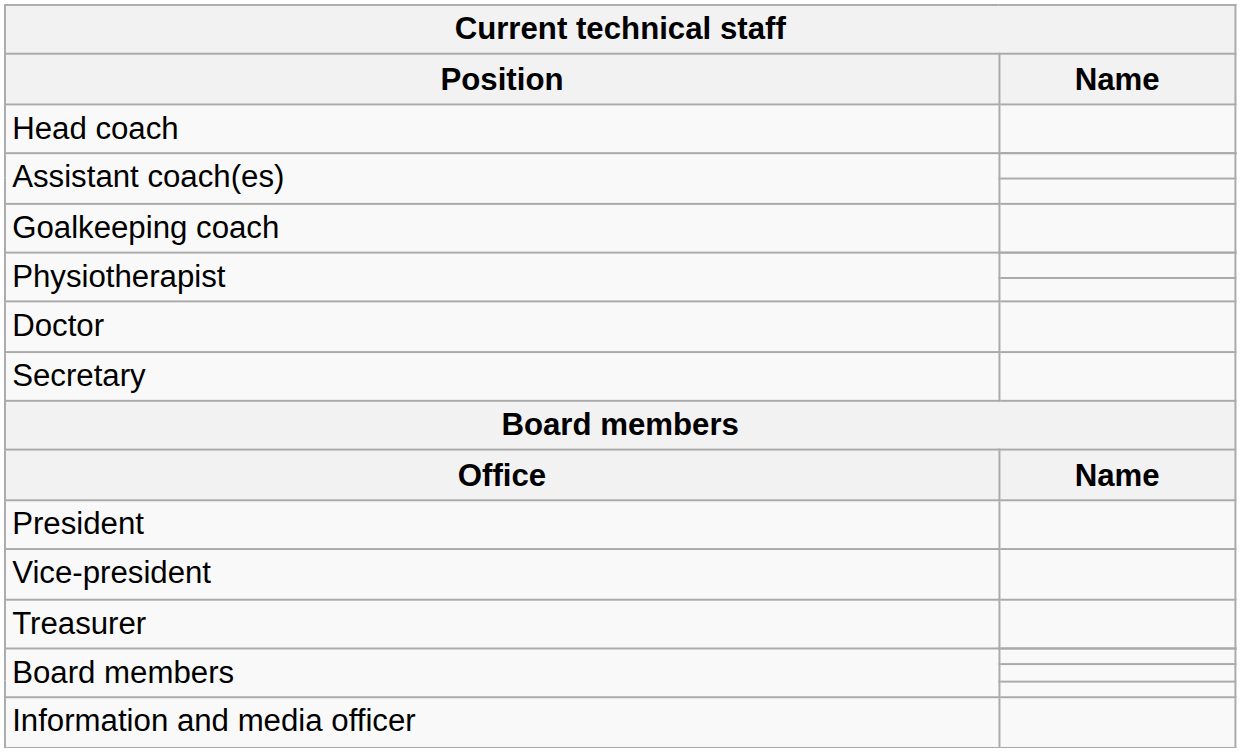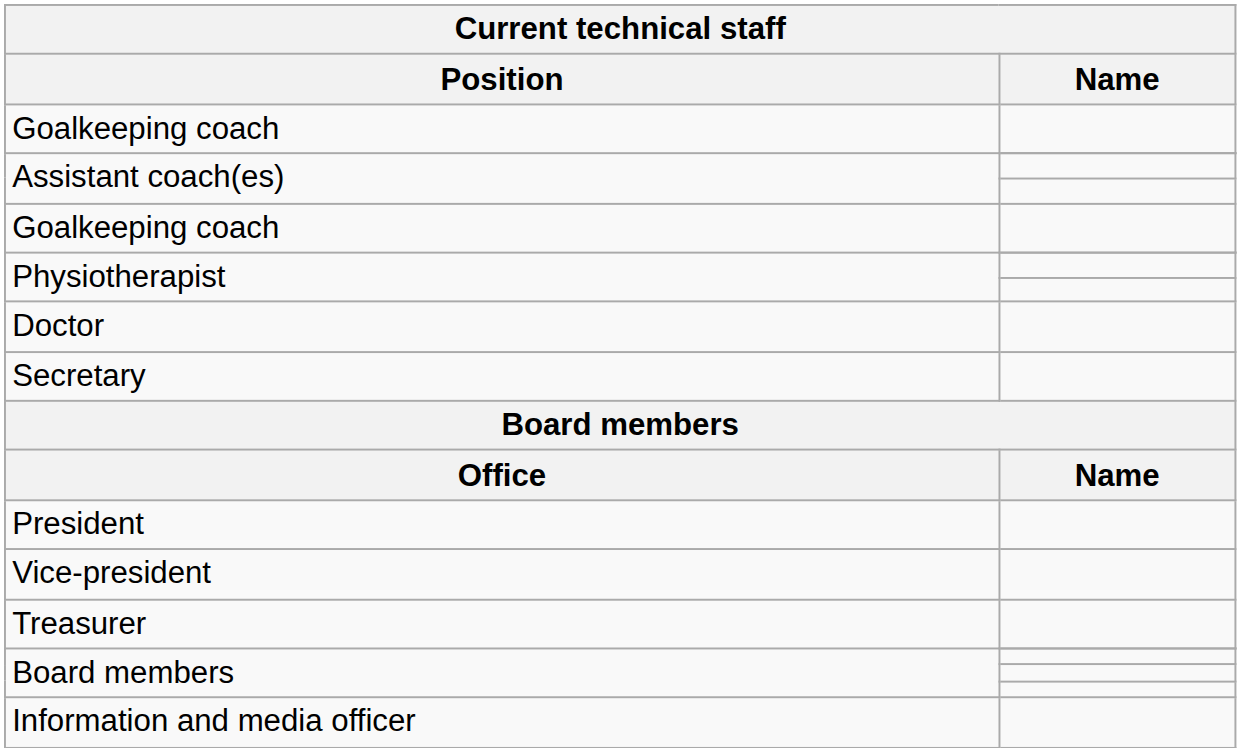(95, 128) Head coach -> (146, 128) Goalkeeping coach
